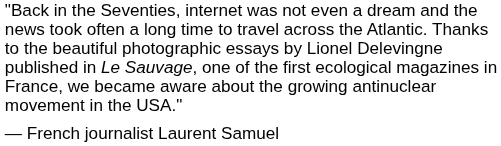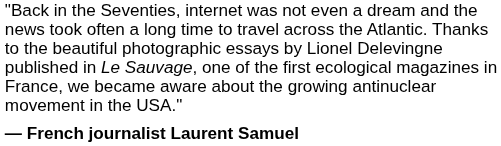(142, 133) normal -> (152, 133) bold
